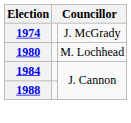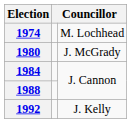(92, 33) J. McGrady -> (92, 33) M. Lochhead
(92, 52) M. Lochhead -> (92, 52) J. McGrady
+ row: (28, 109)
